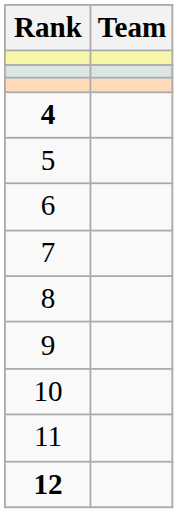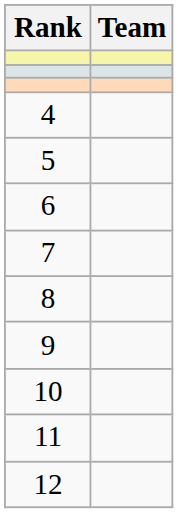(48, 114) bold -> (48, 114) normal
(48, 483) bold -> (48, 483) normal
